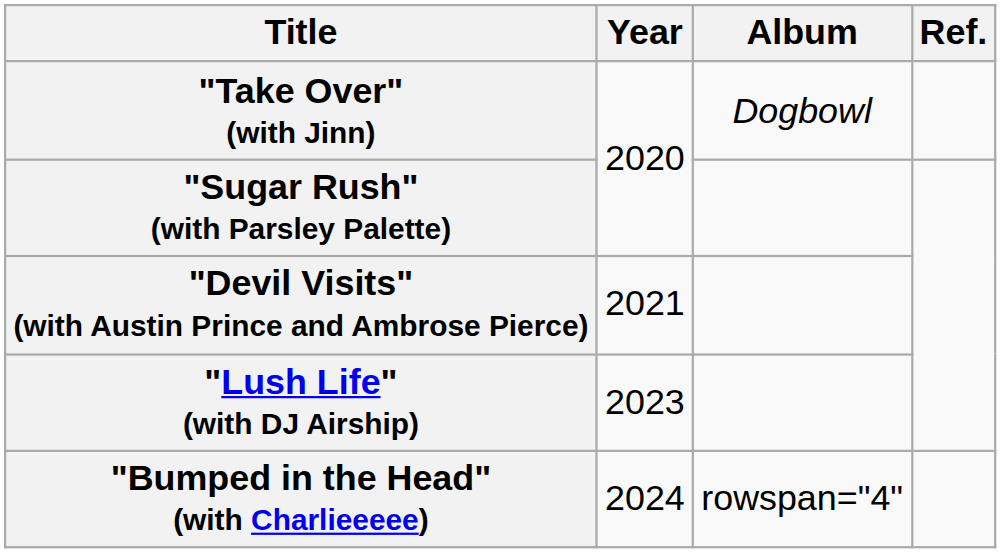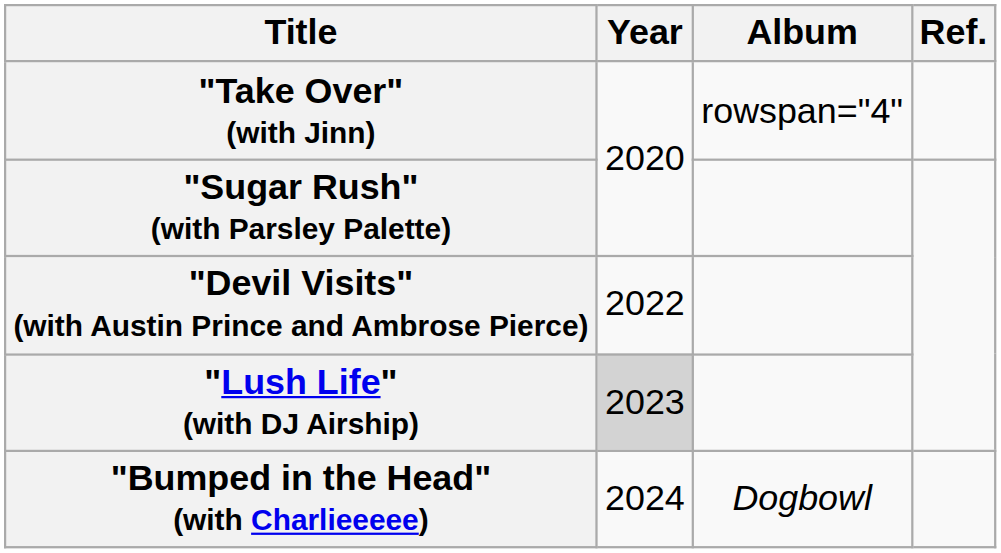(802, 109) Dogbowl -> (802, 109) rowspan="4"
(645, 304) 2021 -> (645, 304) 2022
(645, 401) no background -> (645, 401) lightgrey background
(802, 498) rowspan="4" -> (802, 498) Dogbowl
